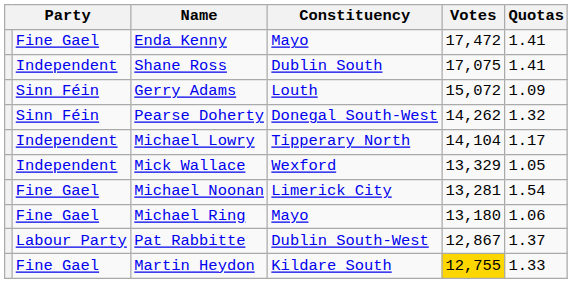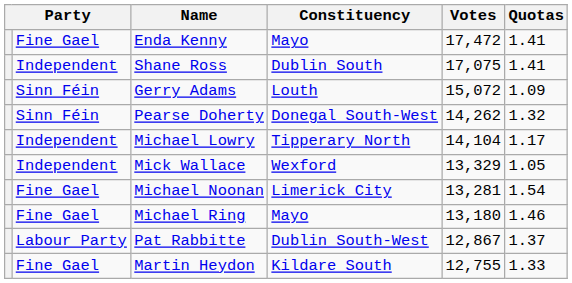(527, 217) 1.06 -> (527, 217) 1.46
(473, 267) gold background -> (473, 267) no background
